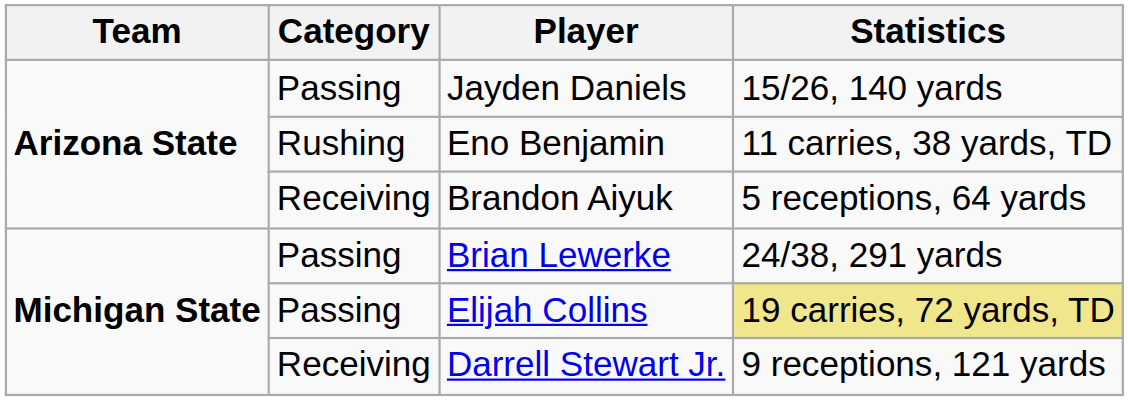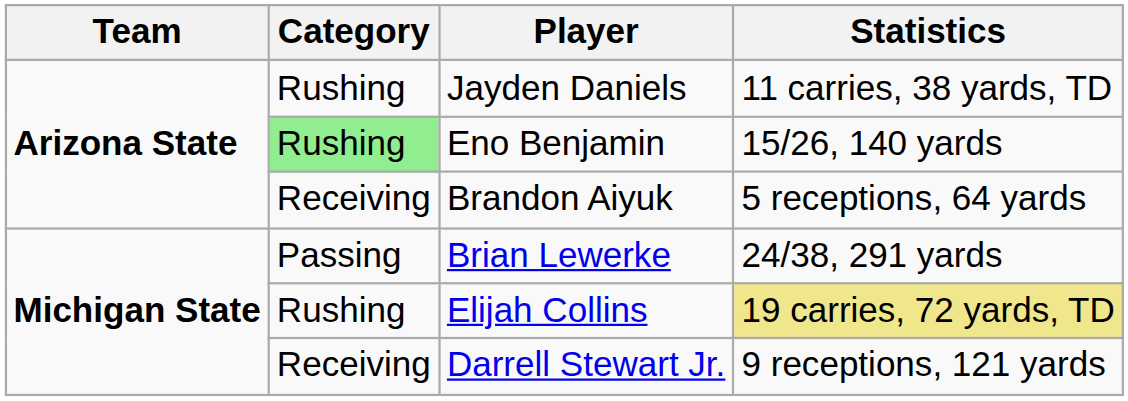(339, 87) Passing -> (341, 87) Rushing
(872, 87) 15/26, 140 yards -> (927, 87) 11 carries, 38 yards, TD
(341, 143) no background -> (341, 143) lightgreen background
(927, 143) 11 carries, 38 yards, TD -> (872, 143) 15/26, 140 yards
(339, 310) Passing -> (341, 310) Rushing
